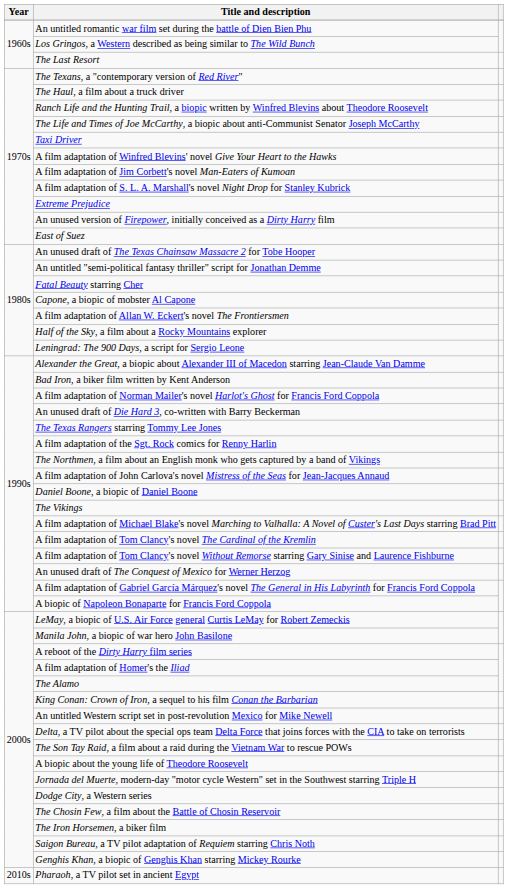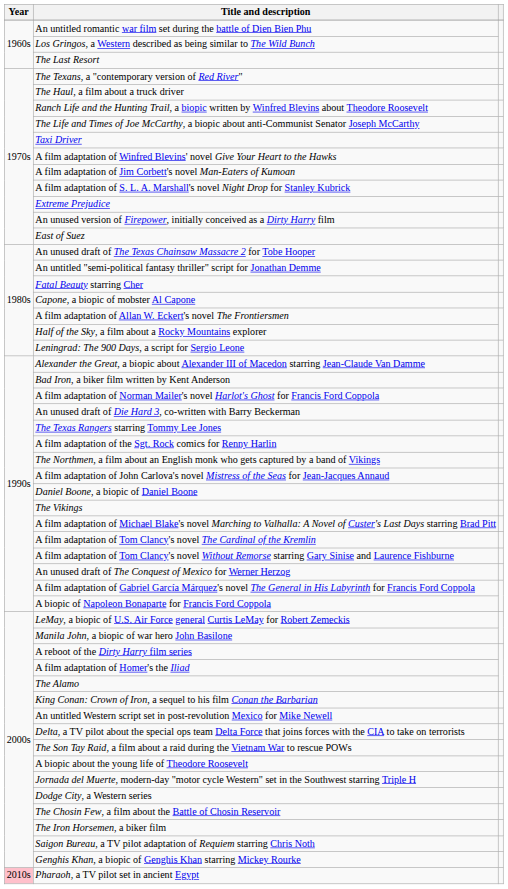(19, 875) no background -> (19, 875) pink background
